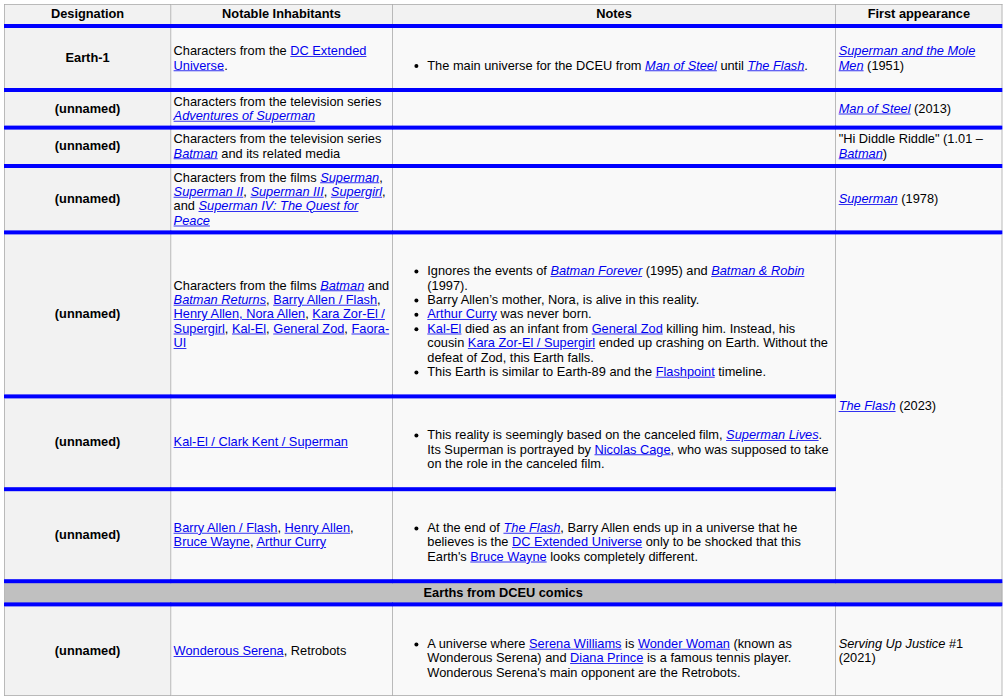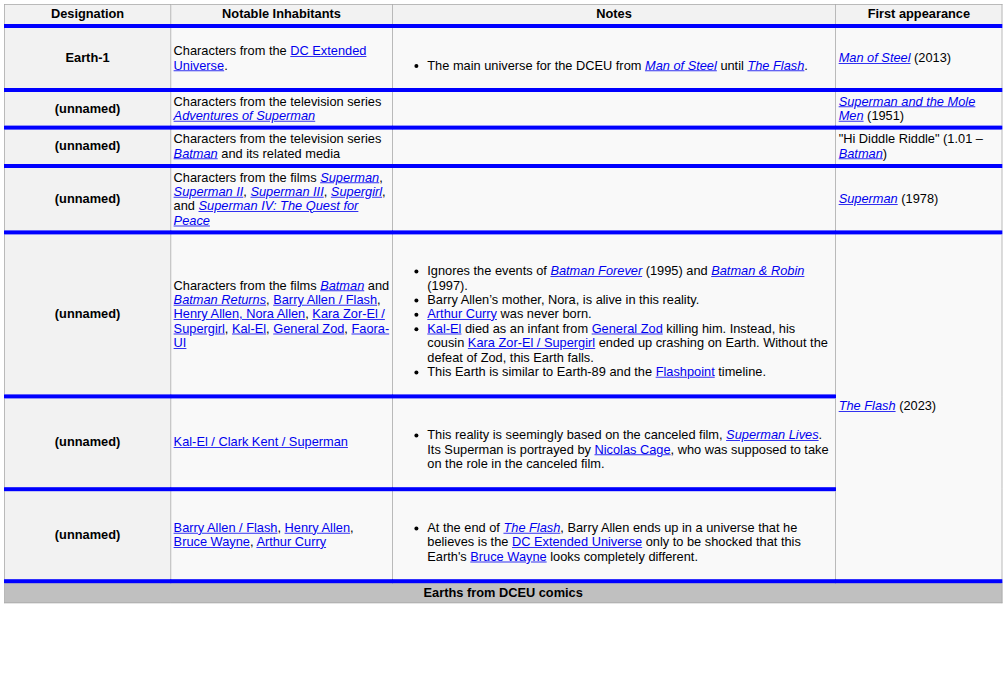(907, 58) Superman and the Mole Men (1951) -> (895, 58) Man of Steel (2013)
(895, 108) Man of Steel (2013) -> (907, 108) Superman and the Mole Men (1951)
- row: (260, 650)
